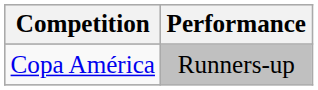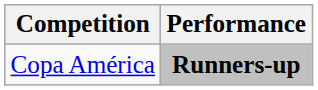(236, 64) normal -> (236, 64) bold
